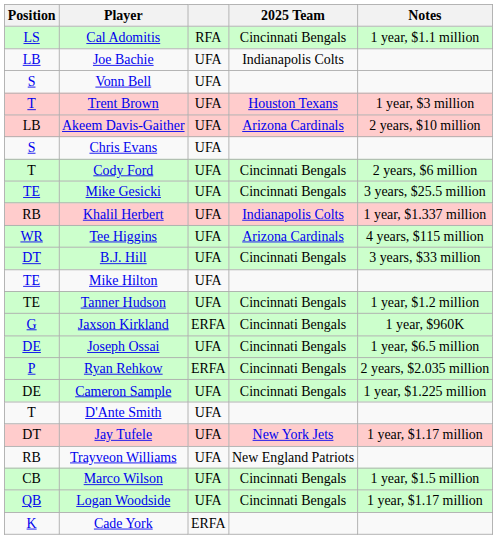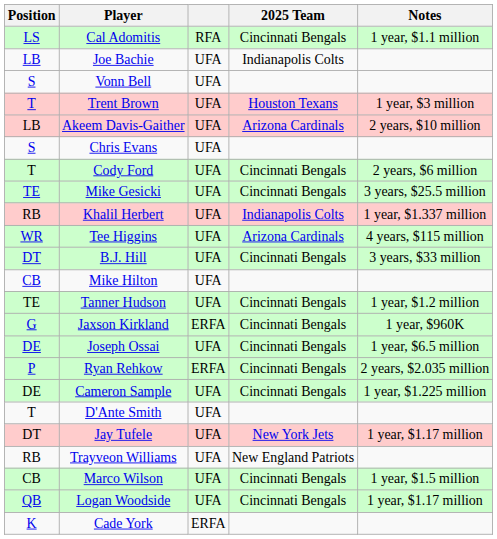(32, 280) TE -> (32, 280) CB
